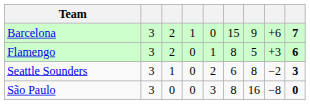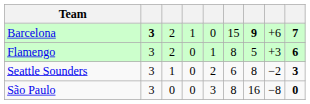(151, 33) normal -> (151, 33) bold
(254, 33) normal -> (254, 33) bold
